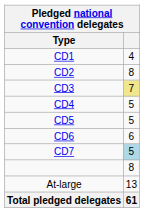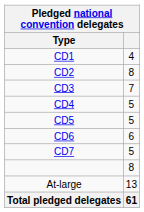(131, 88) khaki background -> (131, 88) no background
(131, 152) lightblue background -> (131, 152) no background
